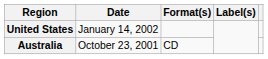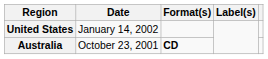(171, 45) normal -> (171, 45) bold
